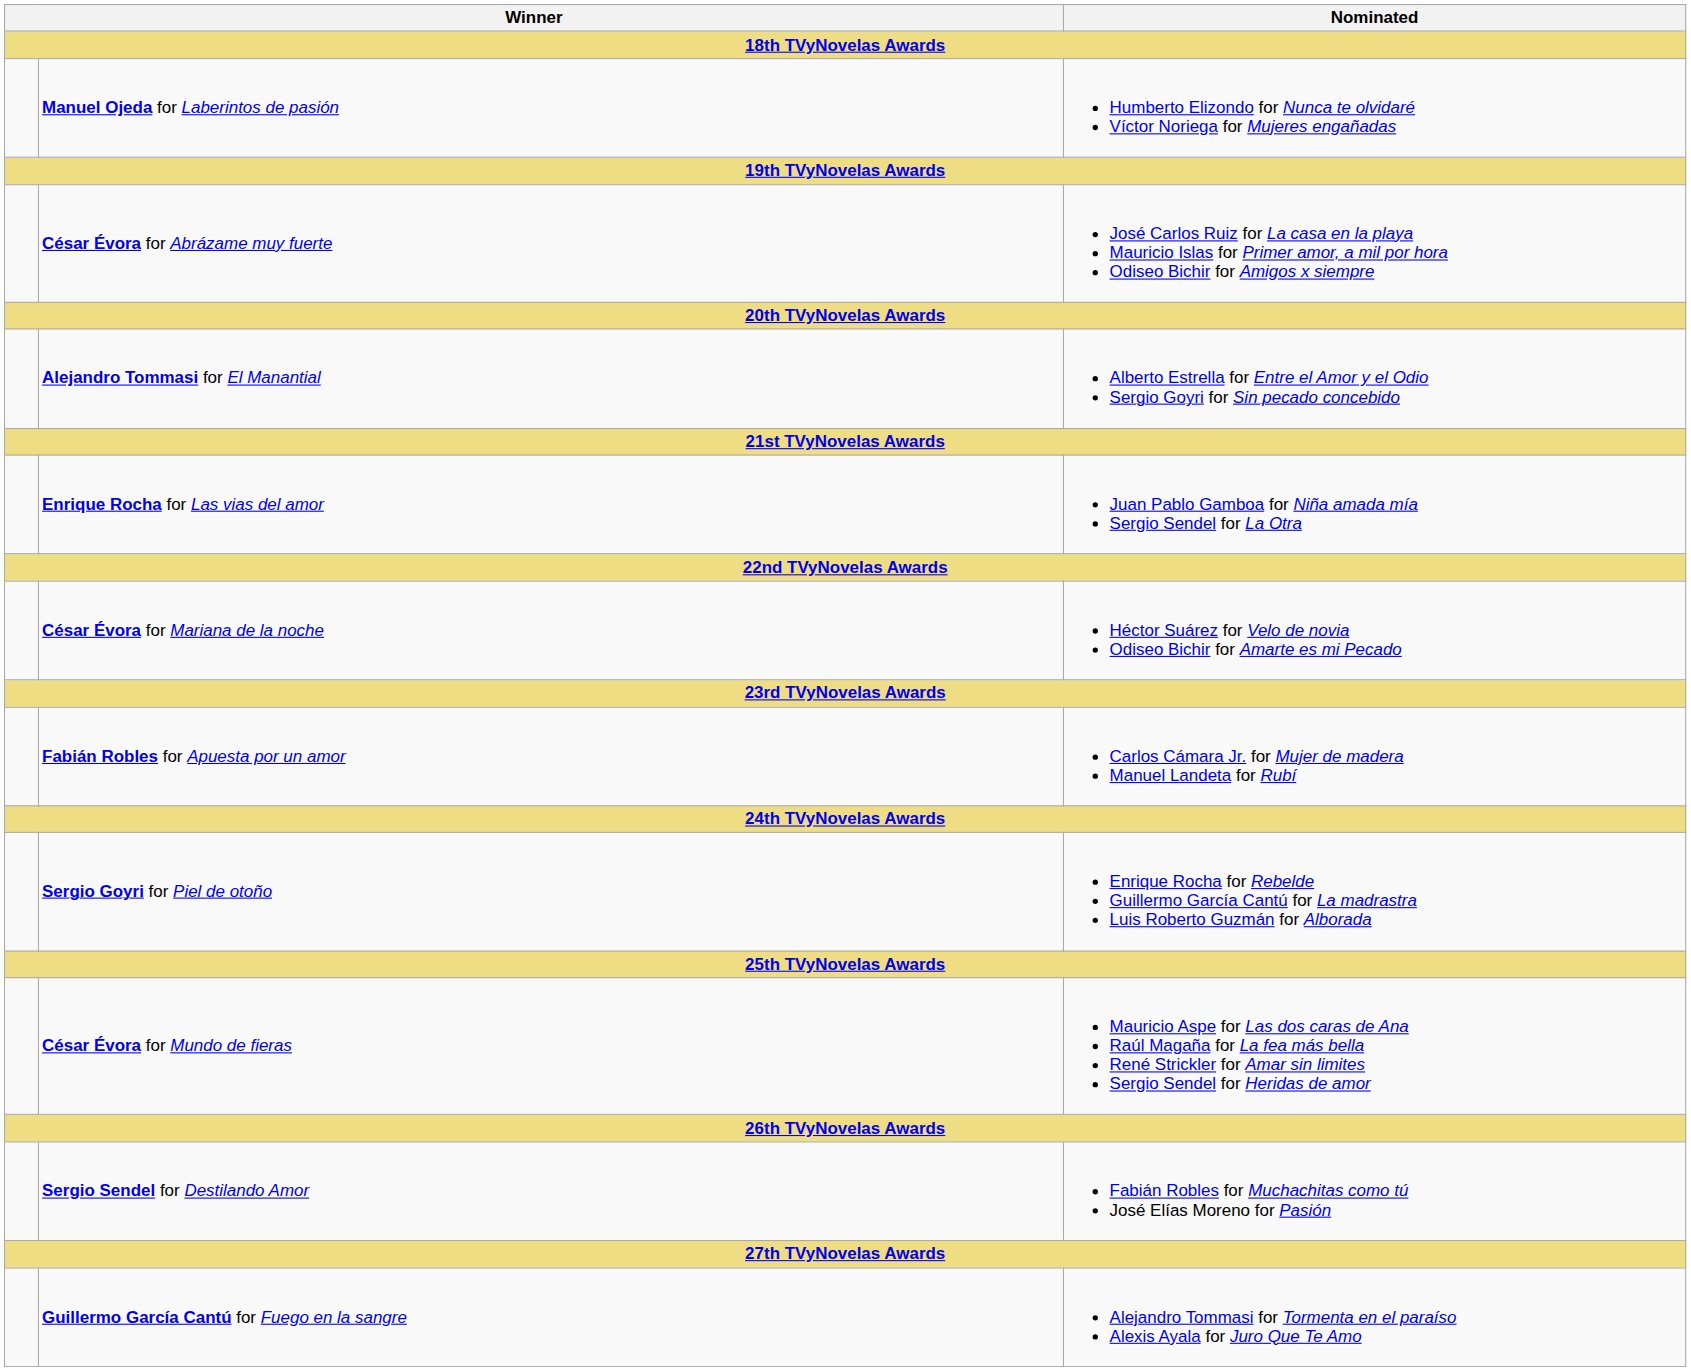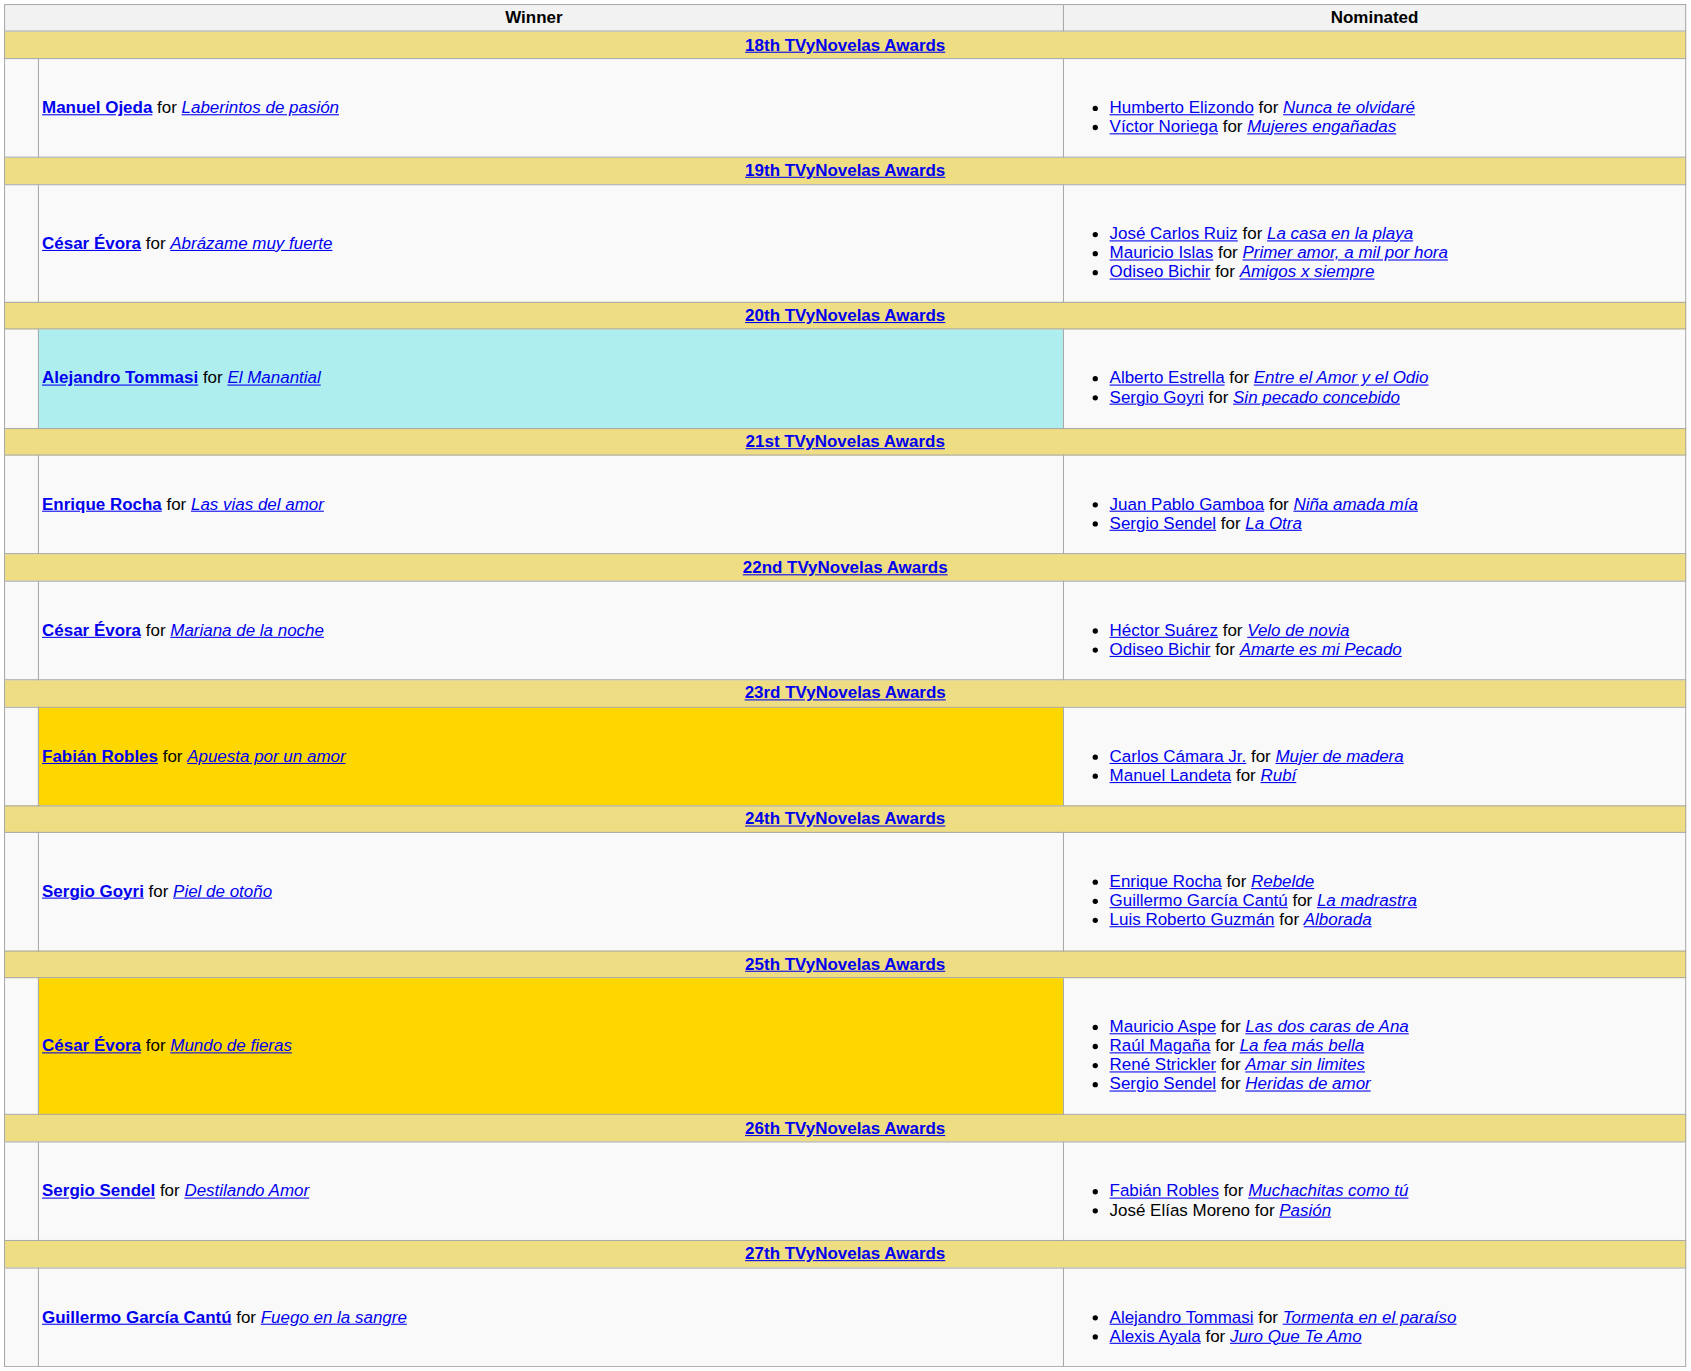(181, 378) no background -> (181, 378) paleturquoise background
(194, 756) no background -> (194, 756) gold background
(167, 1046) no background -> (167, 1046) gold background
